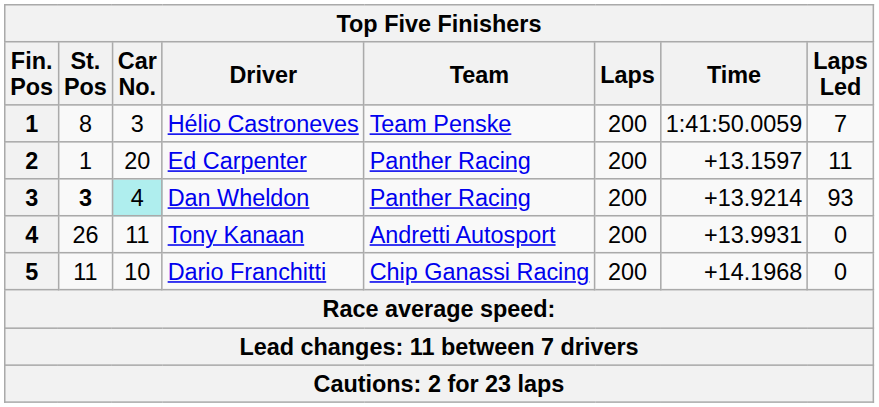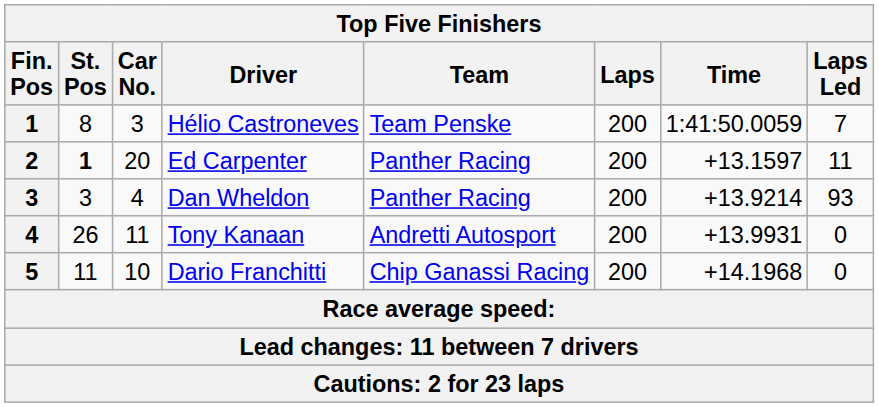(85, 161) normal -> (85, 161) bold
(85, 198) bold -> (85, 198) normal
(137, 198) paleturquoise background -> (137, 198) no background
